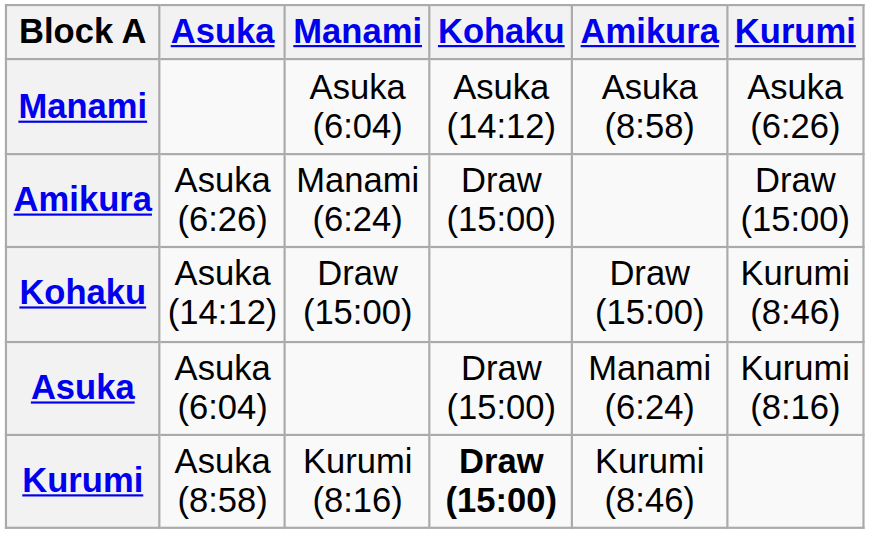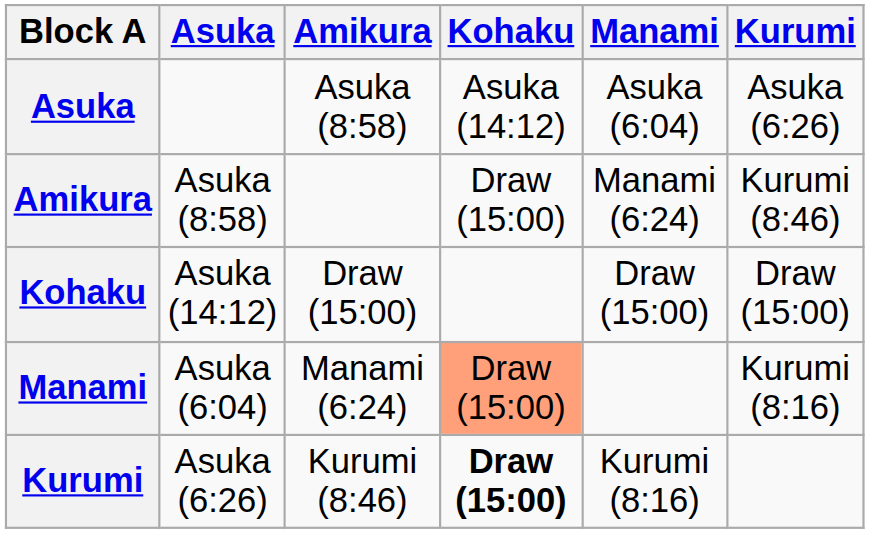columns swapped: (650, 31) <-> (358, 31)
(83, 106) Manami -> (83, 106) Asuka
(223, 199) Asuka (6:26) -> (223, 199) Asuka (8:58)
(795, 199) Draw (15:00) -> (795, 199) Kurumi (8:46)
(795, 293) Kurumi (8:46) -> (795, 293) Draw (15:00)
(83, 387) Asuka -> (83, 387) Manami
(501, 387) no background -> (511, 387) lightsalmon background
(223, 480) Asuka (8:58) -> (223, 480) Asuka (6:26)
